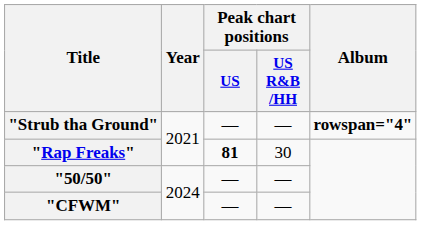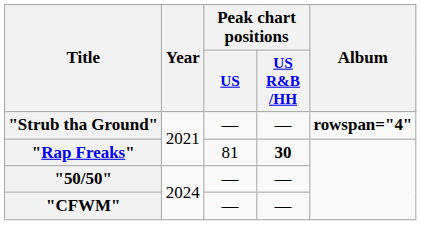(230, 152) bold -> (230, 152) normal
(283, 152) normal -> (283, 152) bold
